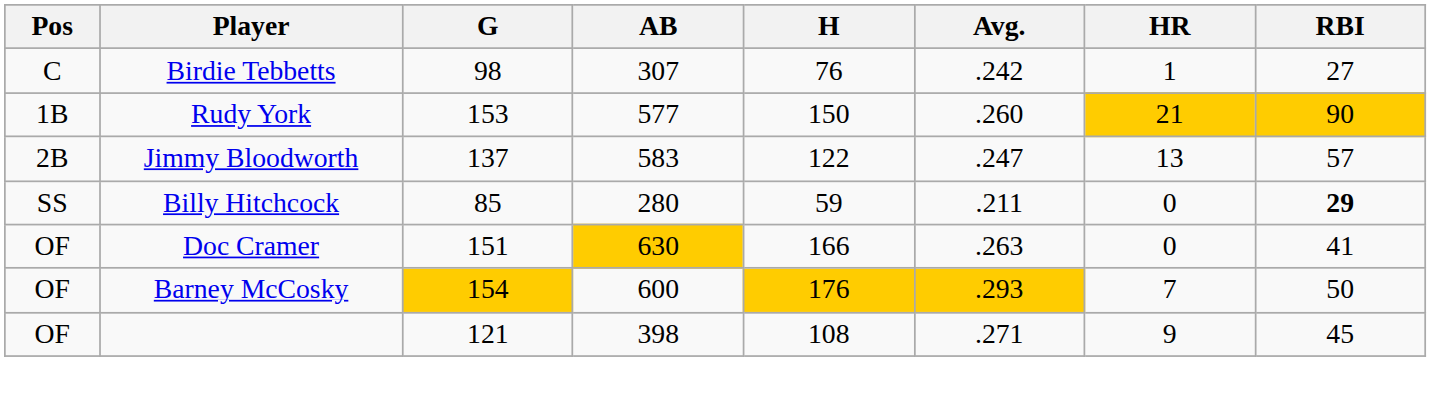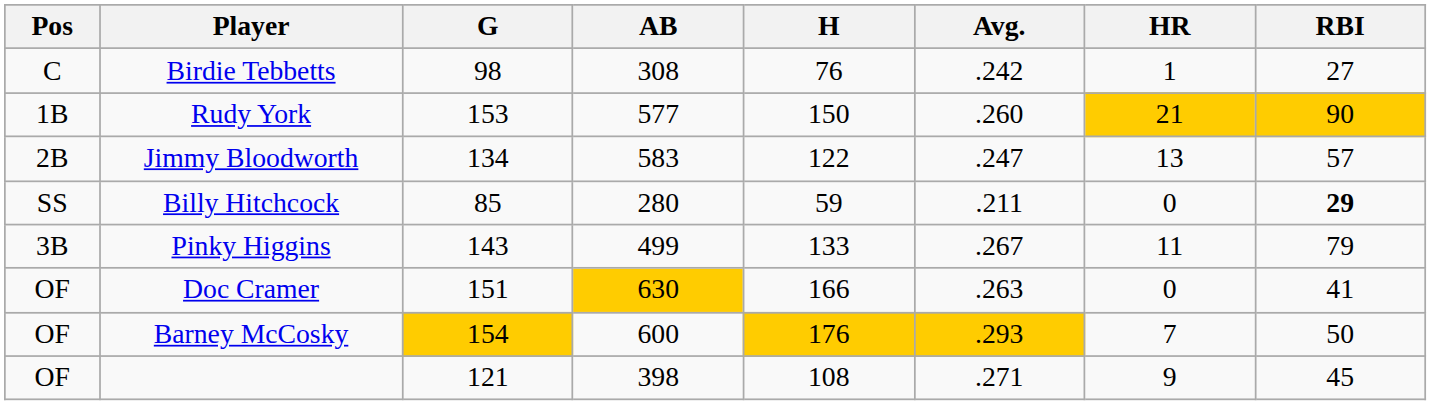(658, 70) 307 -> (658, 70) 308
(488, 158) 137 -> (488, 158) 134
+ row: (251, 245)
